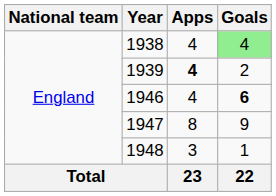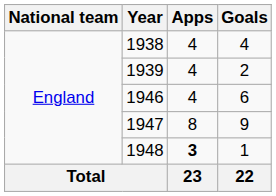(245, 44) lightgreen background -> (245, 44) no background
(192, 71) bold -> (192, 71) normal
(245, 97) bold -> (245, 97) normal
(192, 151) normal -> (192, 151) bold
